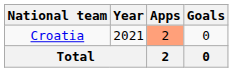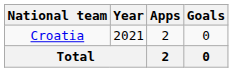(165, 36) lightsalmon background -> (165, 36) no background
